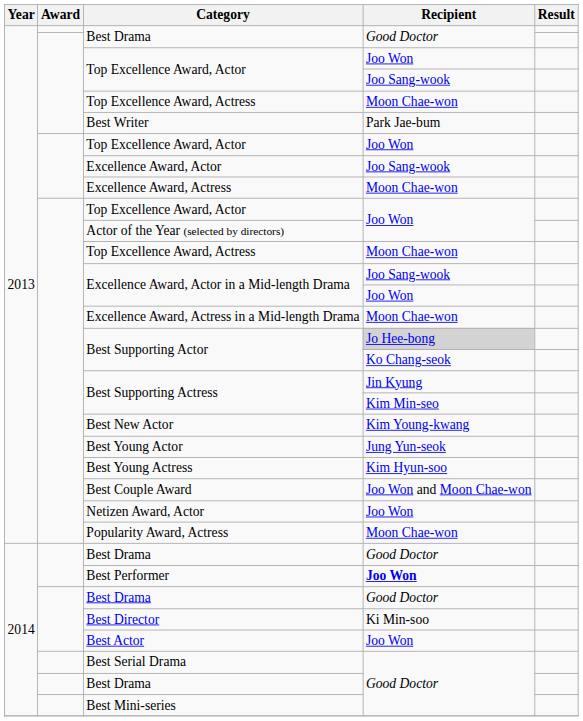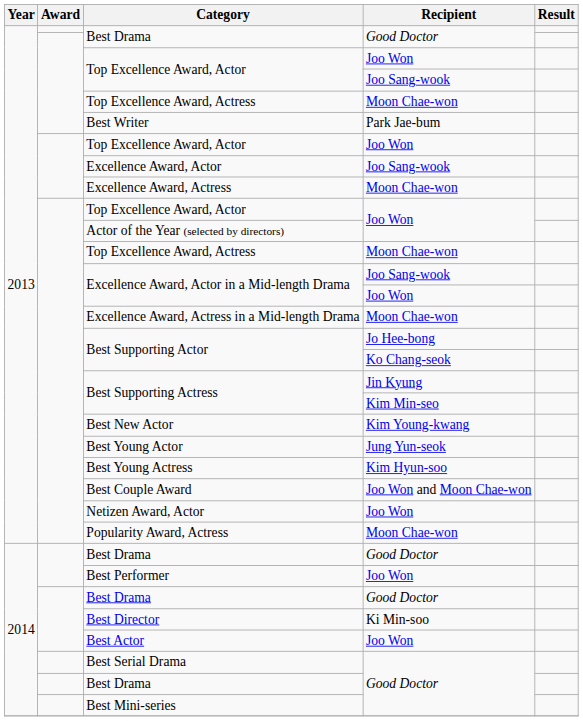(400, 338) lightgrey background -> (400, 338) no background
(391, 576) bold -> (390, 576) normal
